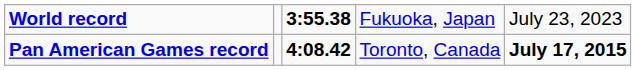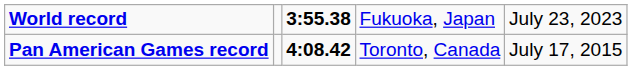(568, 49) bold -> (566, 49) normal
